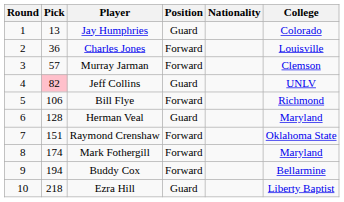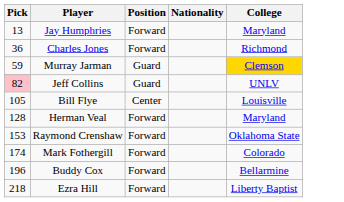- column: (23, 13)
(184, 30) Guard -> (147, 30) Forward
(301, 30) Colorado -> (264, 30) Maryland
(301, 48) Louisville -> (264, 48) Richmond
(54, 65) 57 -> (17, 65) 59
(184, 65) Forward -> (147, 65) Guard
(301, 65) no background -> (264, 65) gold background
(54, 100) 106 -> (17, 100) 105
(184, 100) Forward -> (147, 100) Center
(301, 100) Richmond -> (264, 100) Louisville
(184, 118) Guard -> (147, 118) Forward
(54, 135) 151 -> (17, 135) 153
(301, 153) Maryland -> (264, 153) Colorado
(54, 170) 194 -> (17, 170) 196
(184, 188) Guard -> (147, 188) Forward
